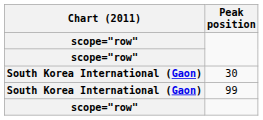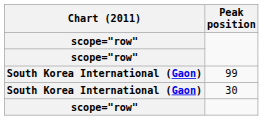rows swapped: (231, 90) <-> (231, 74)
